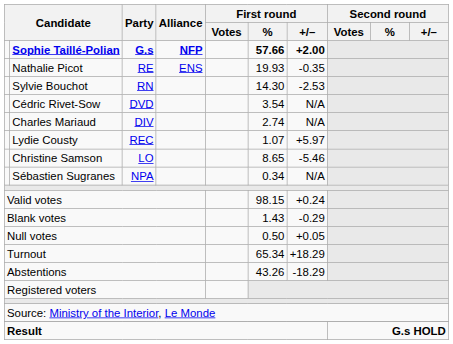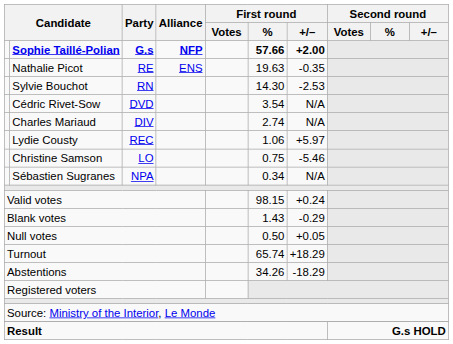(270, 68) 19.93 -> (270, 68) 19.63
(273, 140) 1.07 -> (273, 140) 1.06
(273, 158) 8.65 -> (273, 158) 0.75
(270, 253) 65.34 -> (270, 253) 65.74
(270, 272) 43.26 -> (270, 272) 34.26
